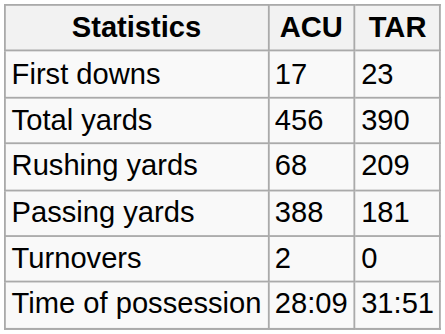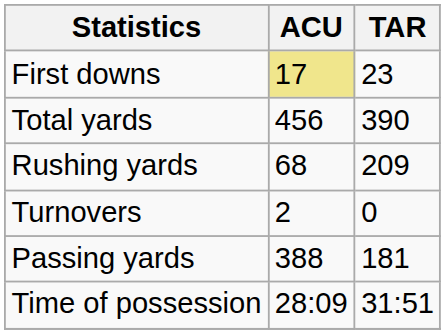(291, 73) no background -> (291, 73) khaki background
rows swapped: (103, 212) <-> (77, 258)
